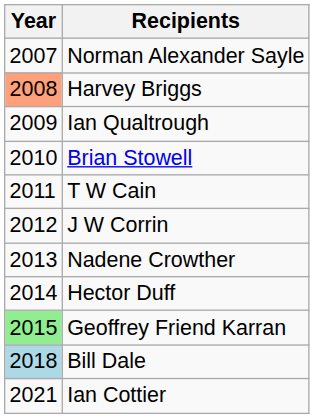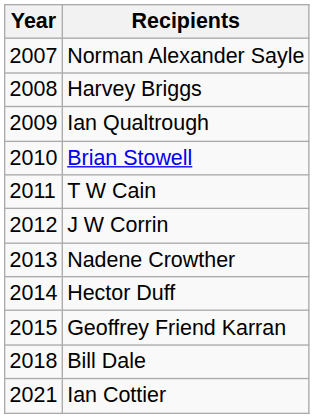(33, 89) lightsalmon background -> (33, 89) no background
(33, 327) lightgreen background -> (33, 327) no background
(33, 361) lightblue background -> (33, 361) no background
